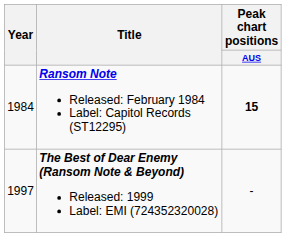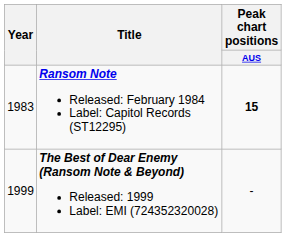(20, 107) 1984 -> (20, 107) 1983
(20, 190) 1997 -> (20, 190) 1999
